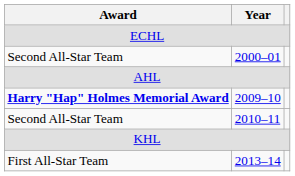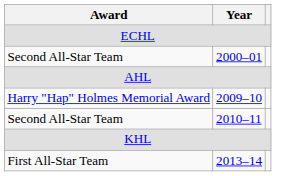(118, 98) bold -> (109, 98) normal
